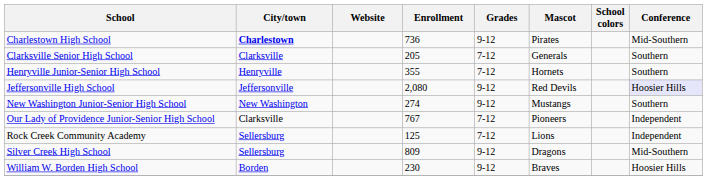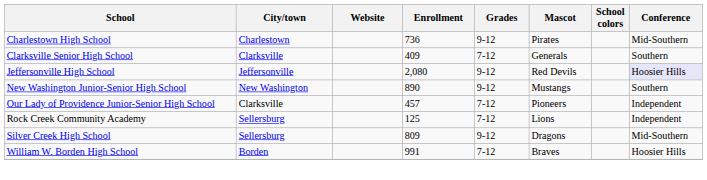(266, 39) bold -> (264, 39) normal
(412, 55) 205 -> (412, 55) 409
- row: (83, 71)
(412, 103) 274 -> (412, 87) 890
(412, 119) 767 -> (412, 103) 457
(412, 167) 230 -> (412, 151) 991
(486, 167) 9-12 -> (486, 151) 7-12
